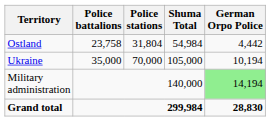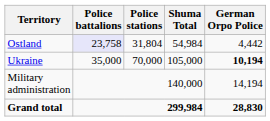(106, 43) no background -> (106, 43) lavender background
(248, 60) normal -> (248, 60) bold
(248, 84) lightgreen background -> (248, 84) no background
